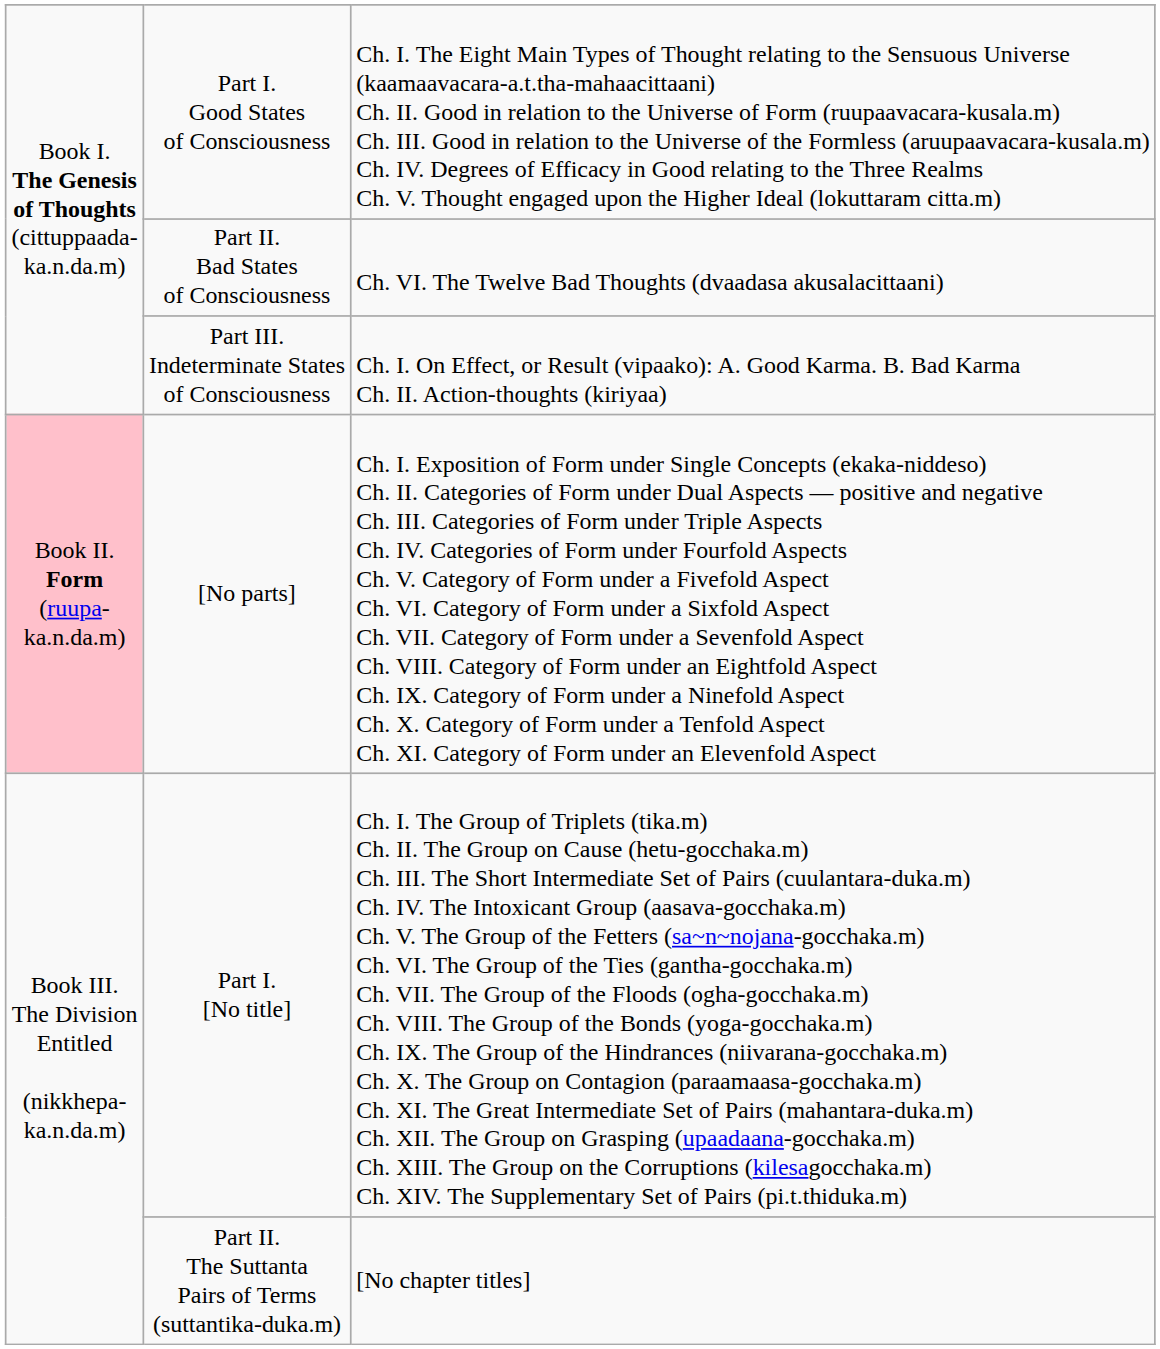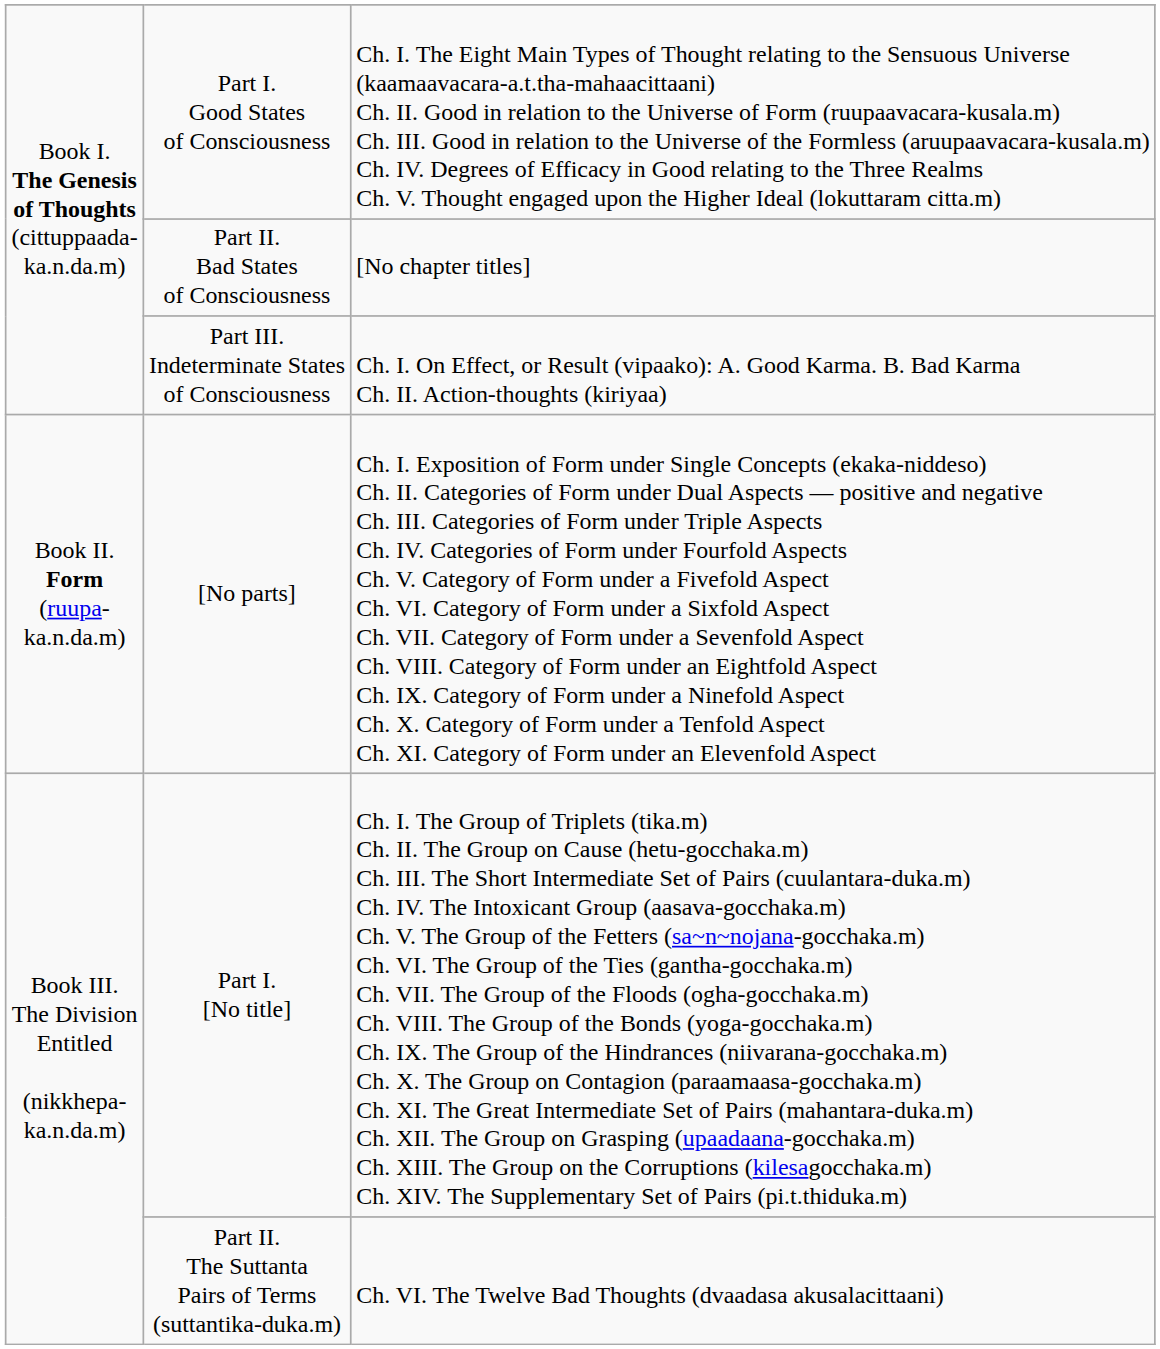(650, 281) Ch. VI. The Twelve Bad Thoughts (dvaadasa akusalacittaani) -> (443, 267) [No chapter titles]
(75, 593) pink background -> (75, 593) no background
(443, 1280) [No chapter titles] -> (650, 1294) Ch. VI. The Twelve Bad Thoughts (dvaadasa akusalacittaani)
